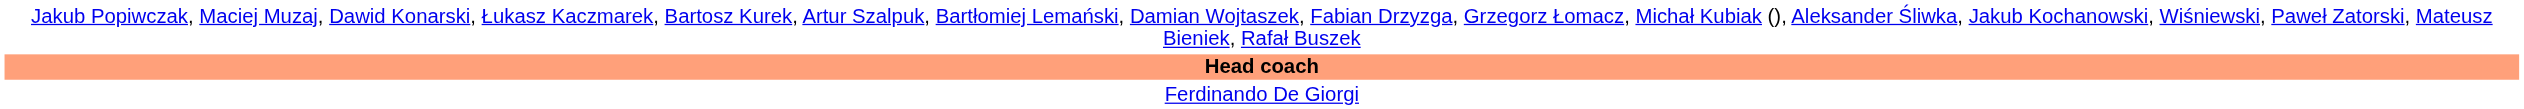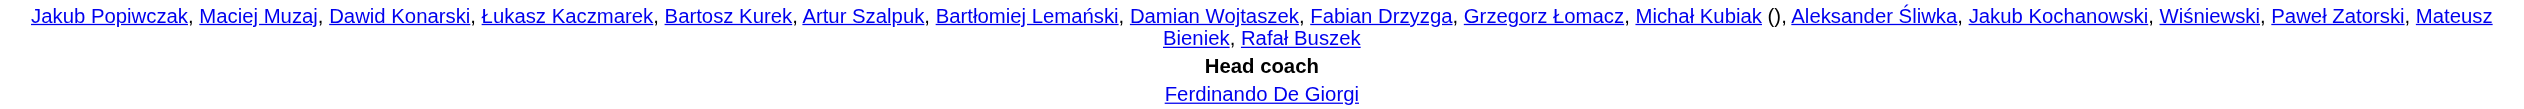(1262, 66) lightsalmon background -> (1262, 66) no background
